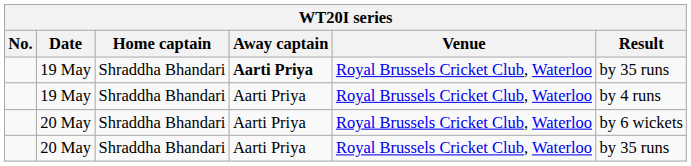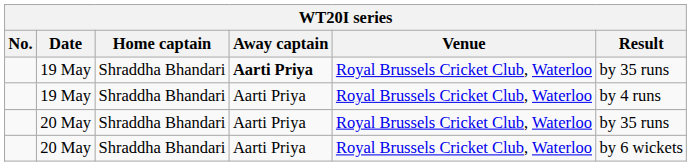(641, 122) by 6 wickets -> (634, 122) by 35 runs
(634, 148) by 35 runs -> (641, 148) by 6 wickets
